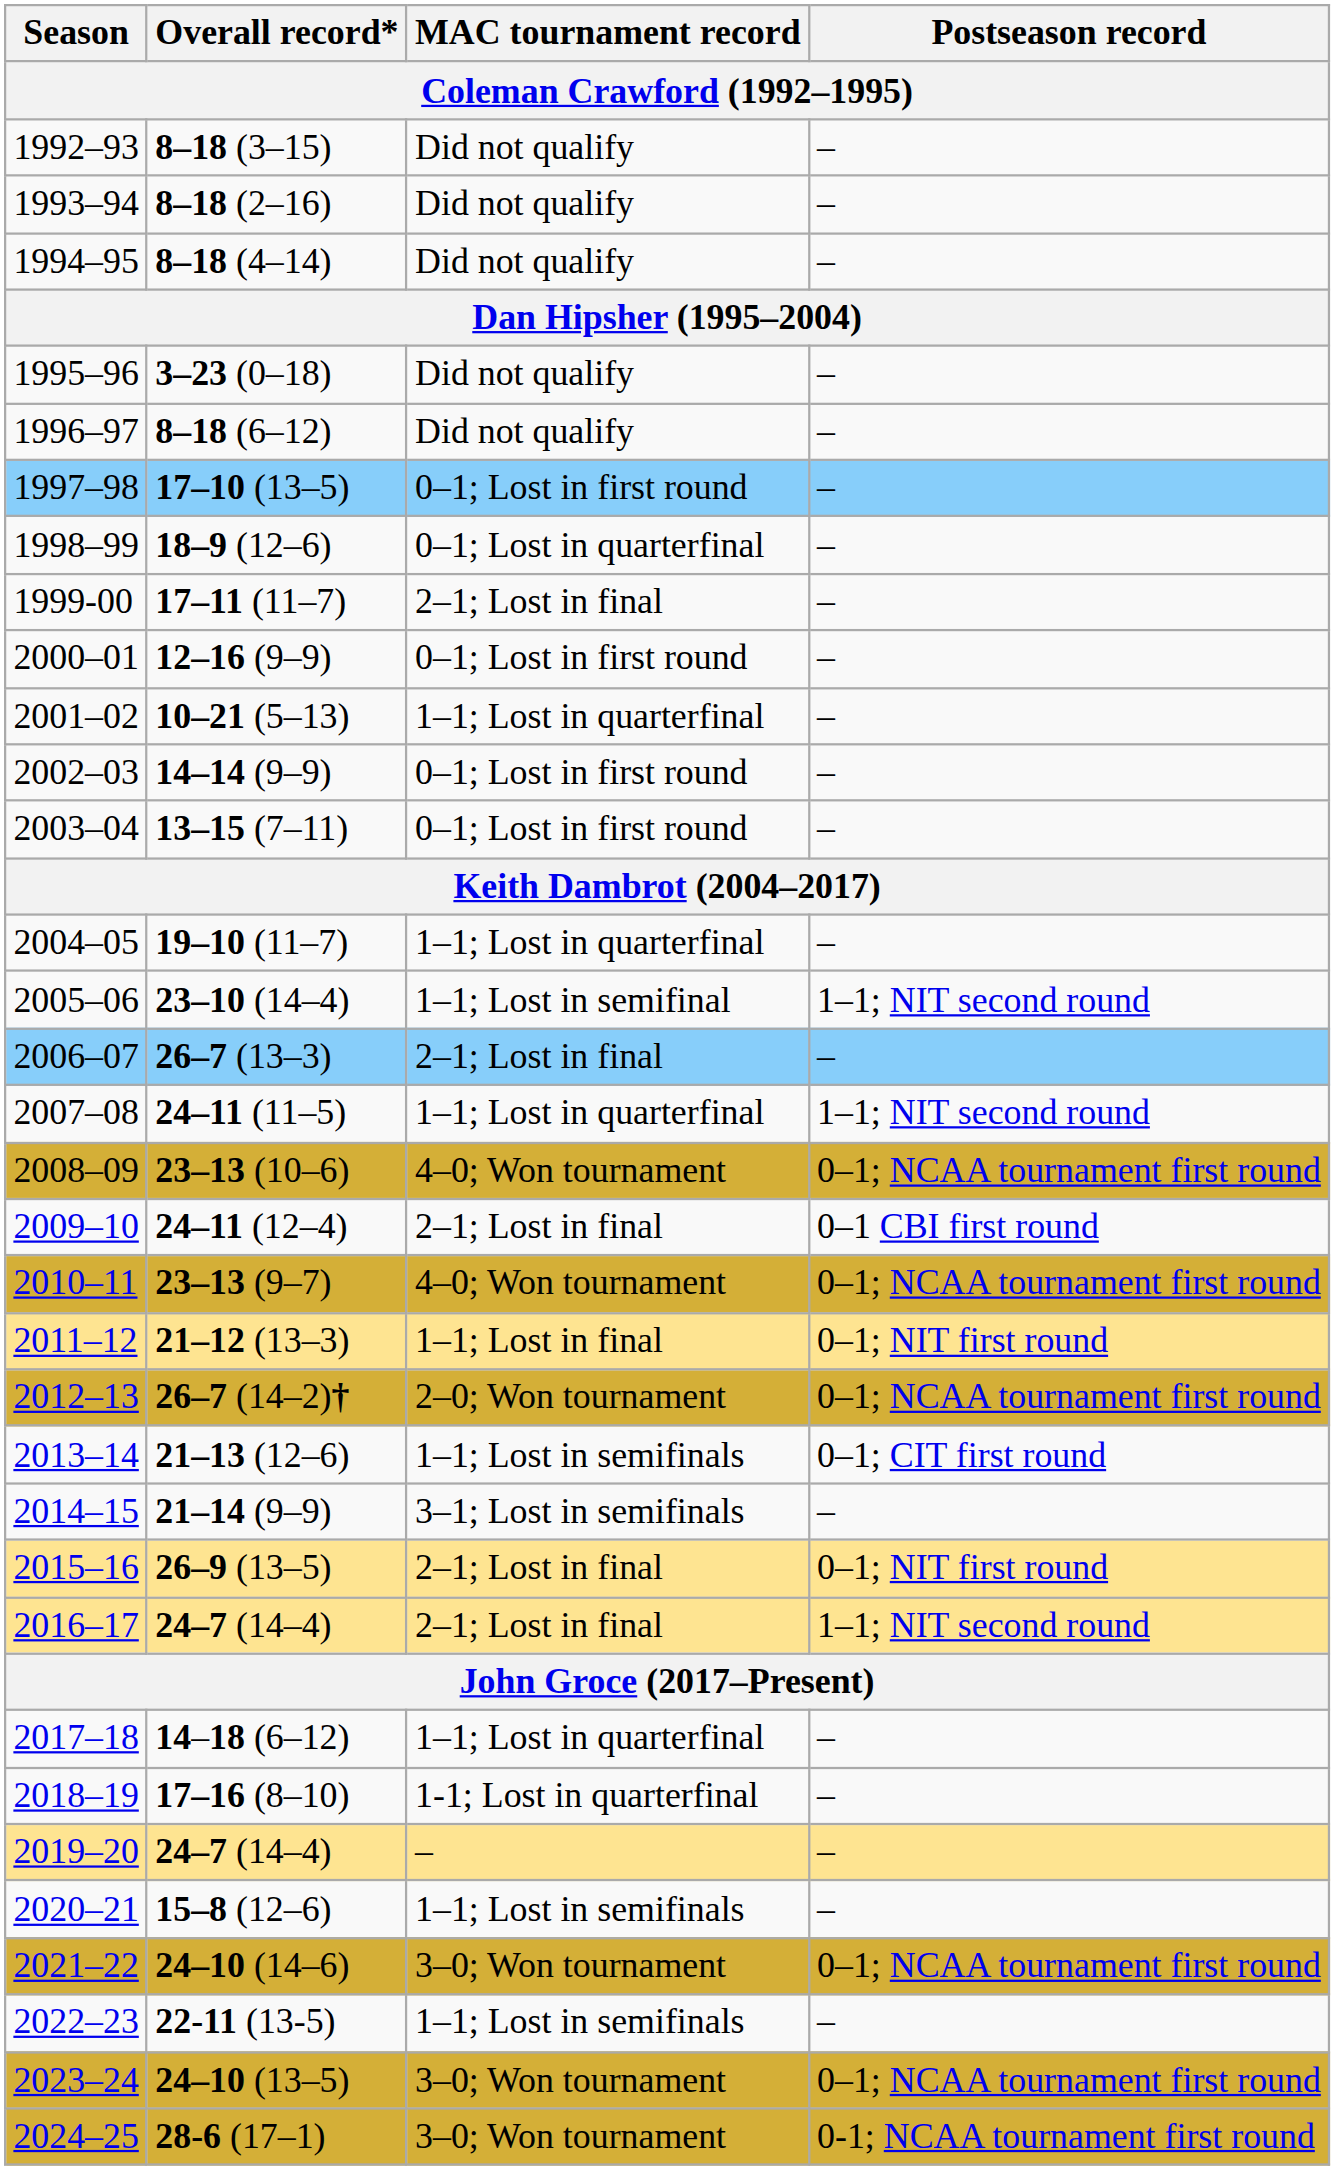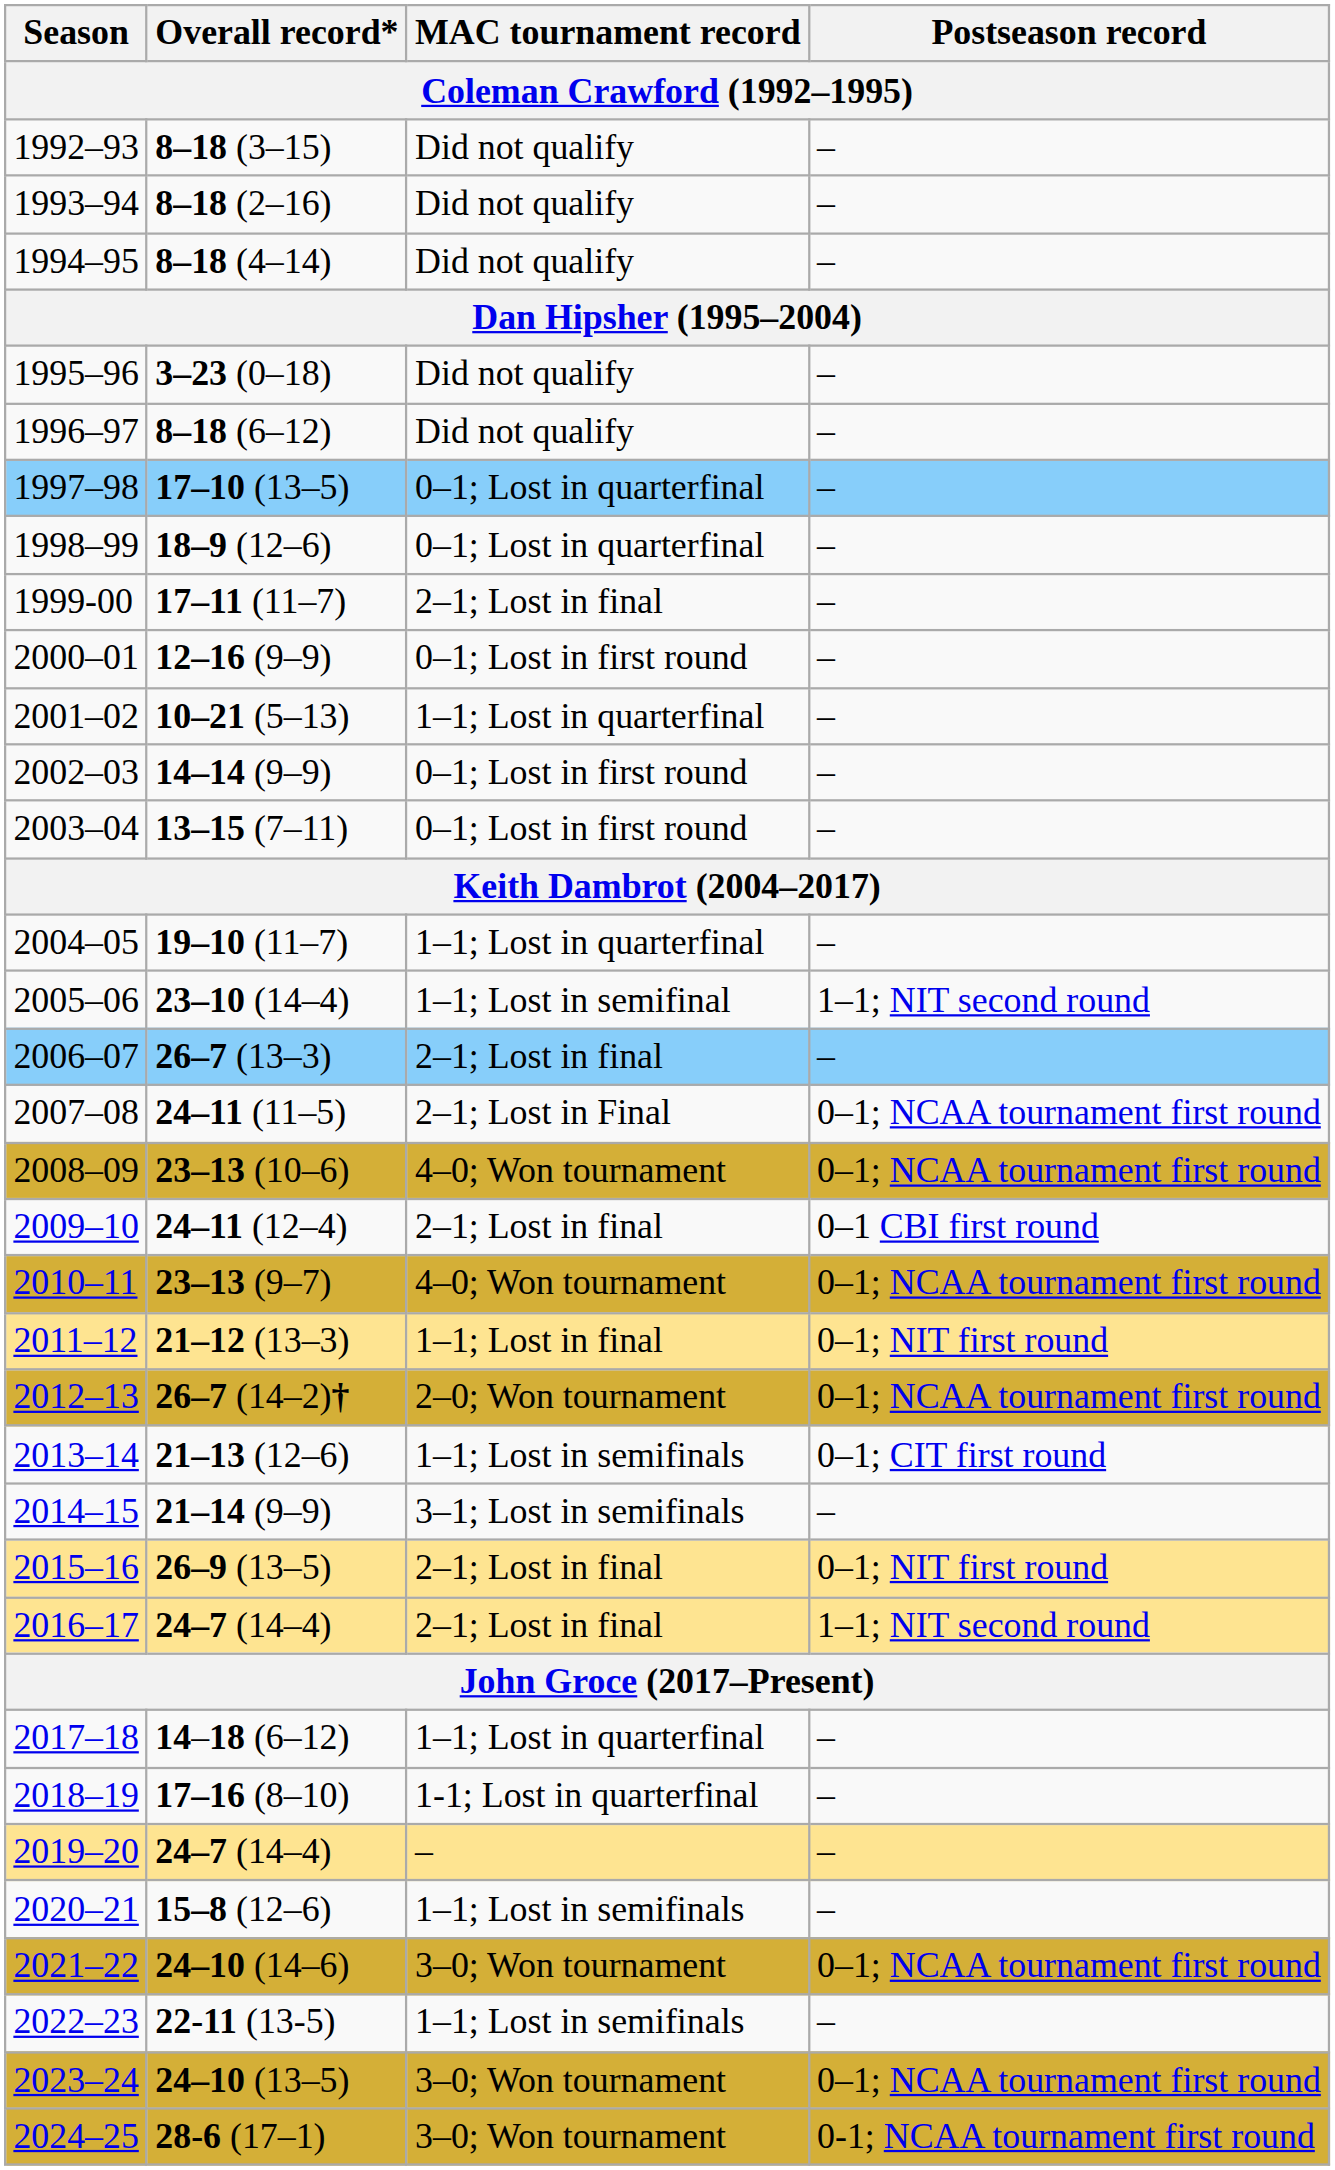(581, 487) 0–1; Lost in first round -> (590, 487) 0–1; Lost in quarterfinal
(590, 1112) 1–1; Lost in quarterfinal -> (543, 1112) 2–1; Lost in Final
(983, 1112) 1–1; NIT second round -> (1069, 1112) 0–1; NCAA tournament first round
